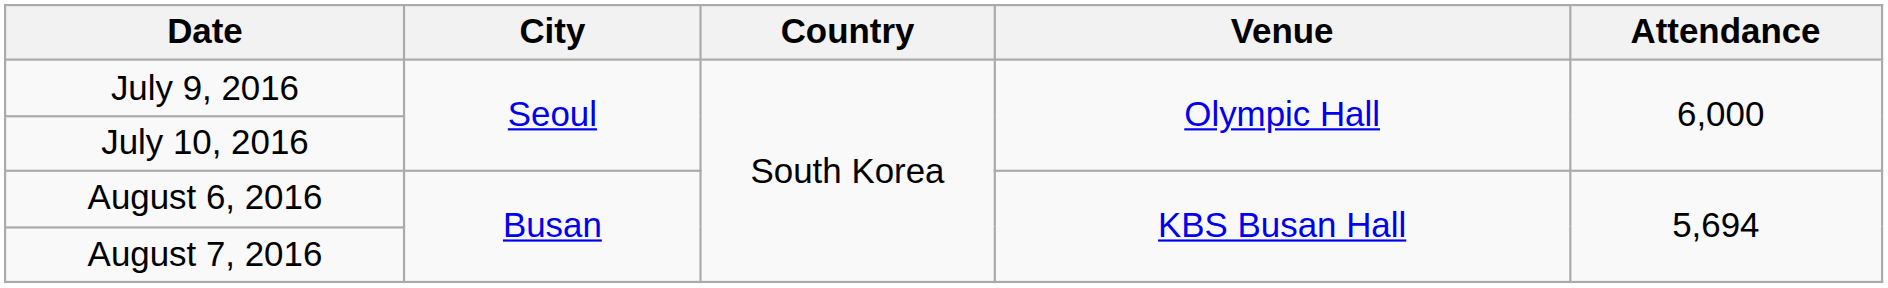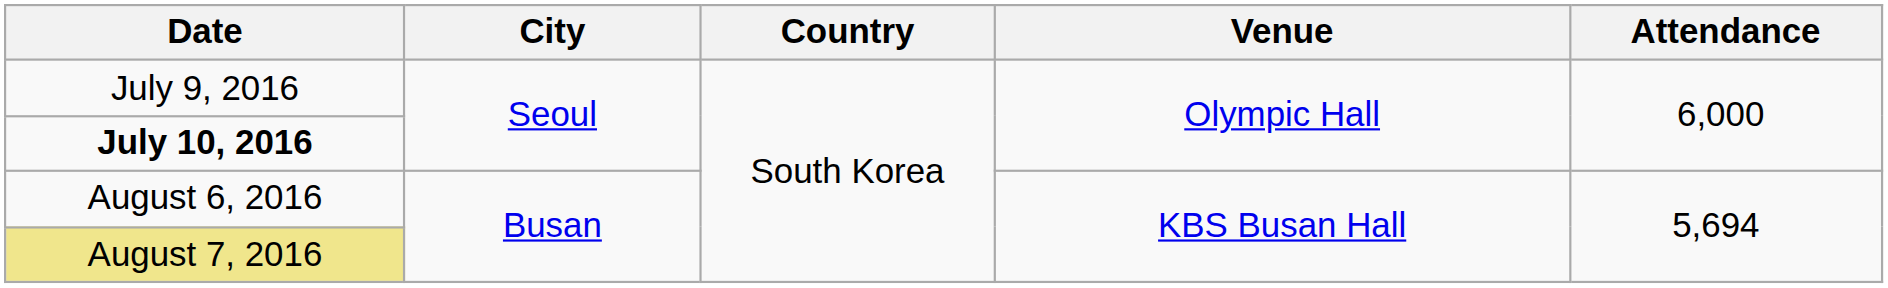(205, 142) normal -> (205, 142) bold
(205, 253) no background -> (205, 253) khaki background
